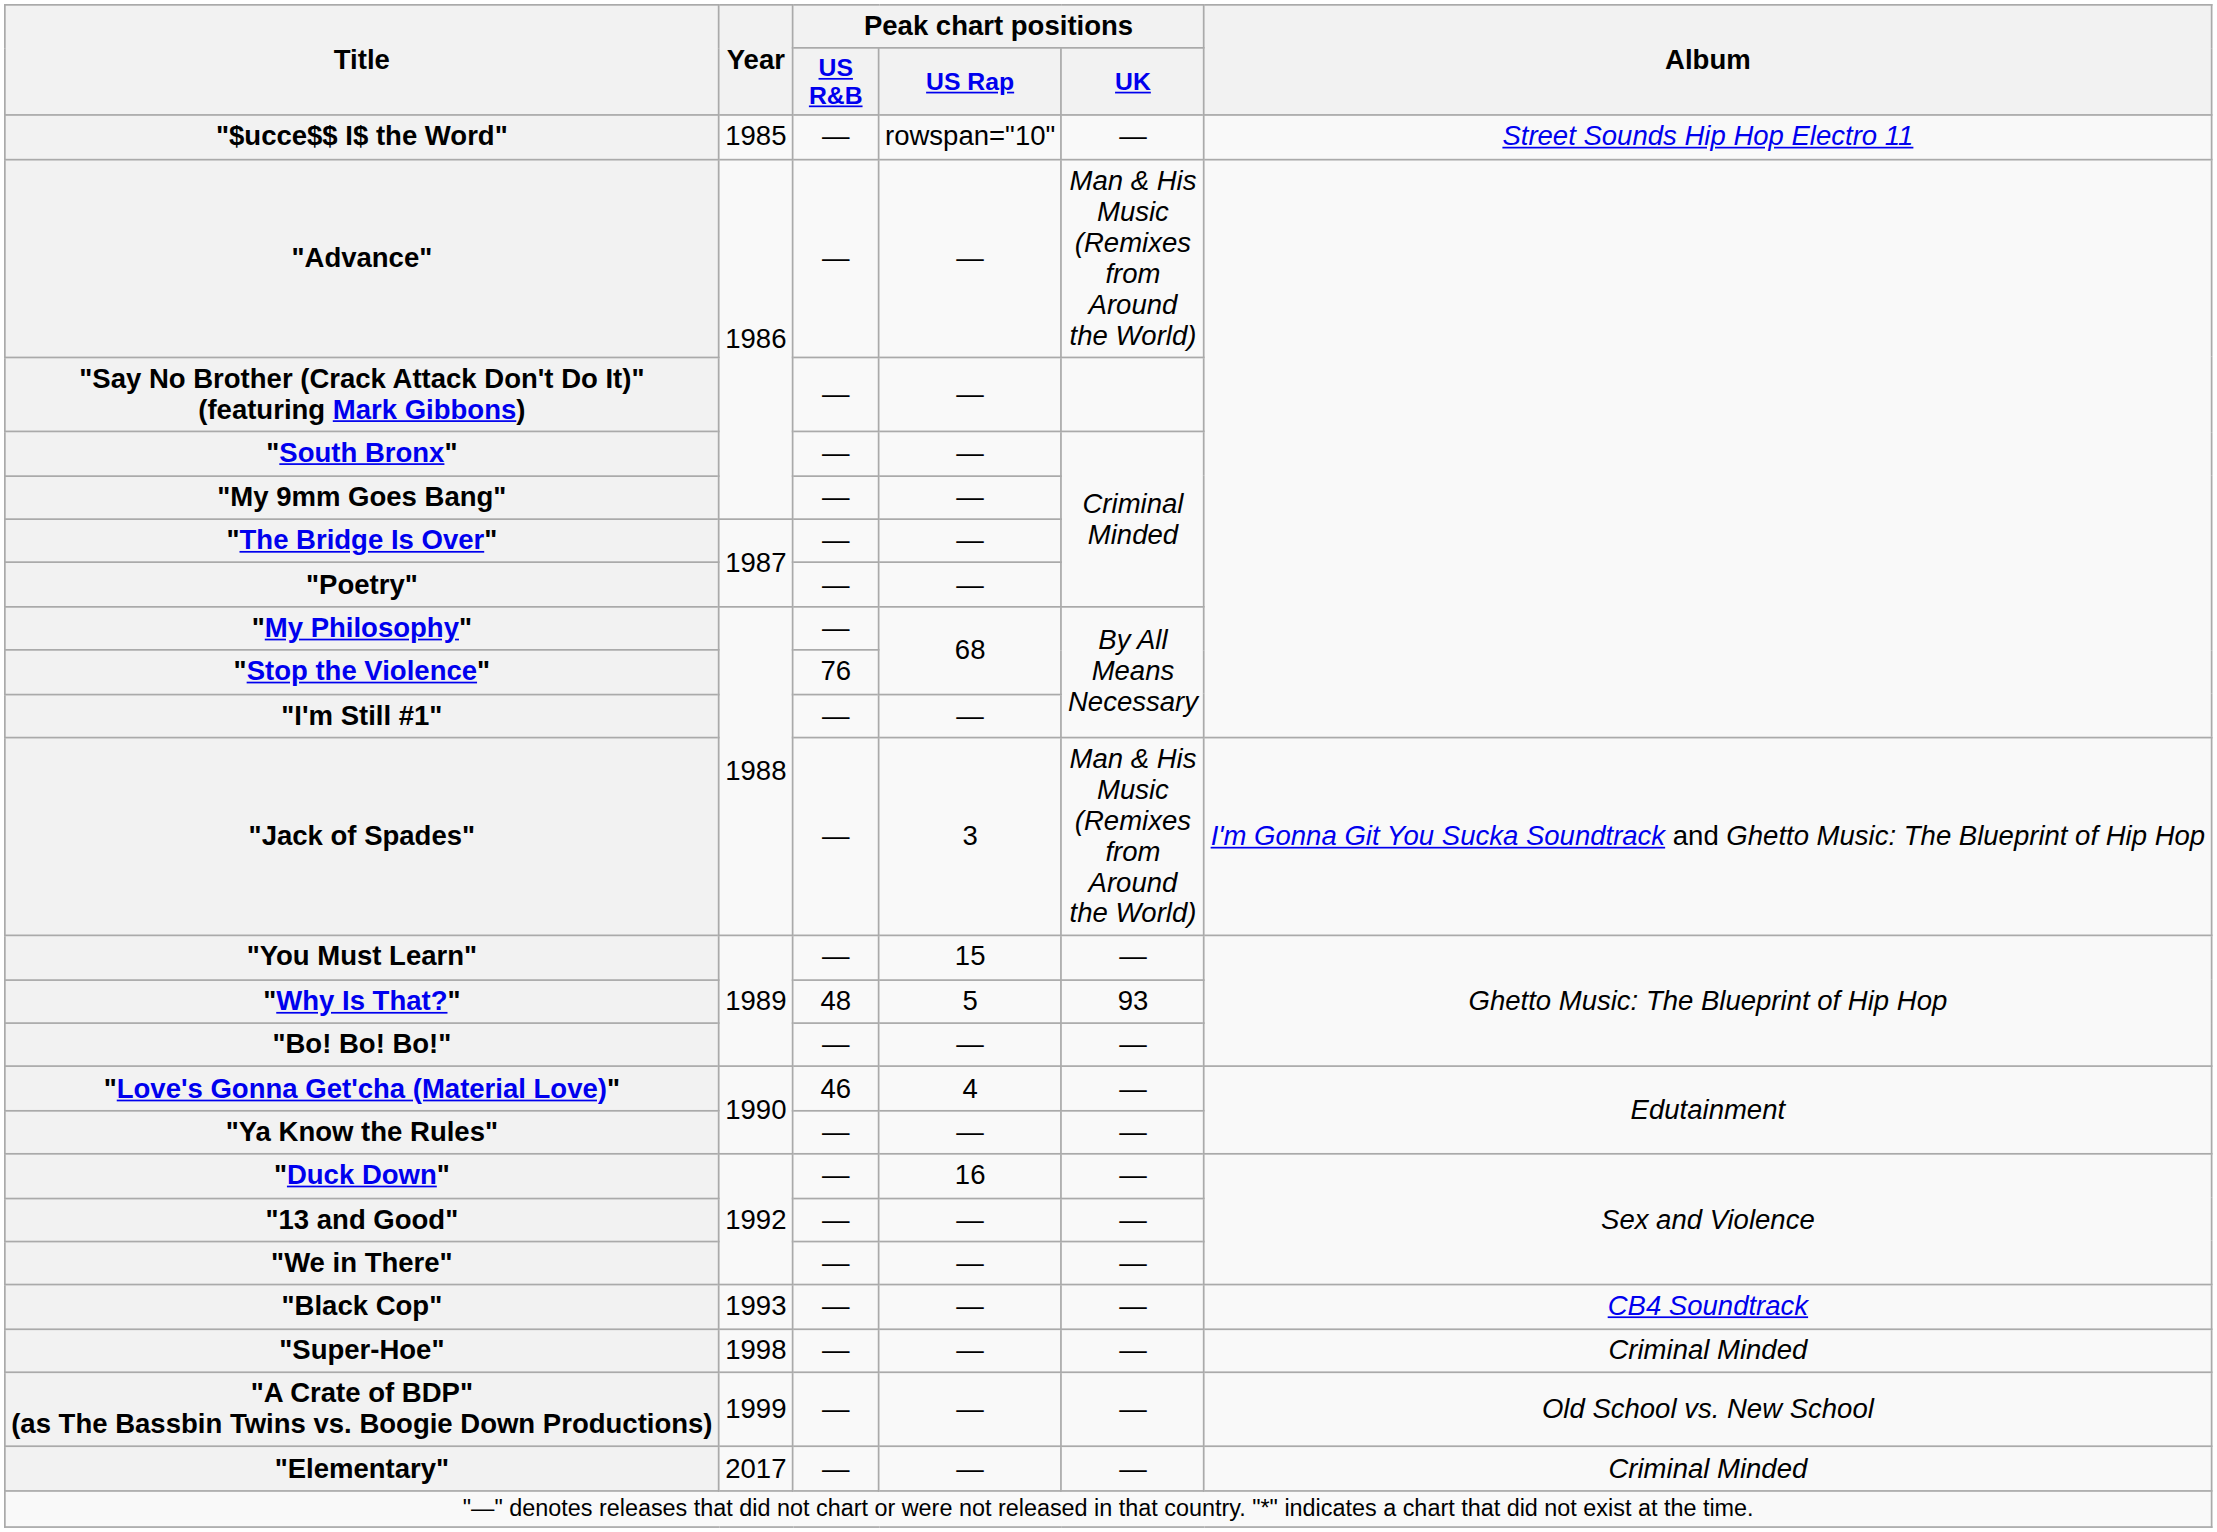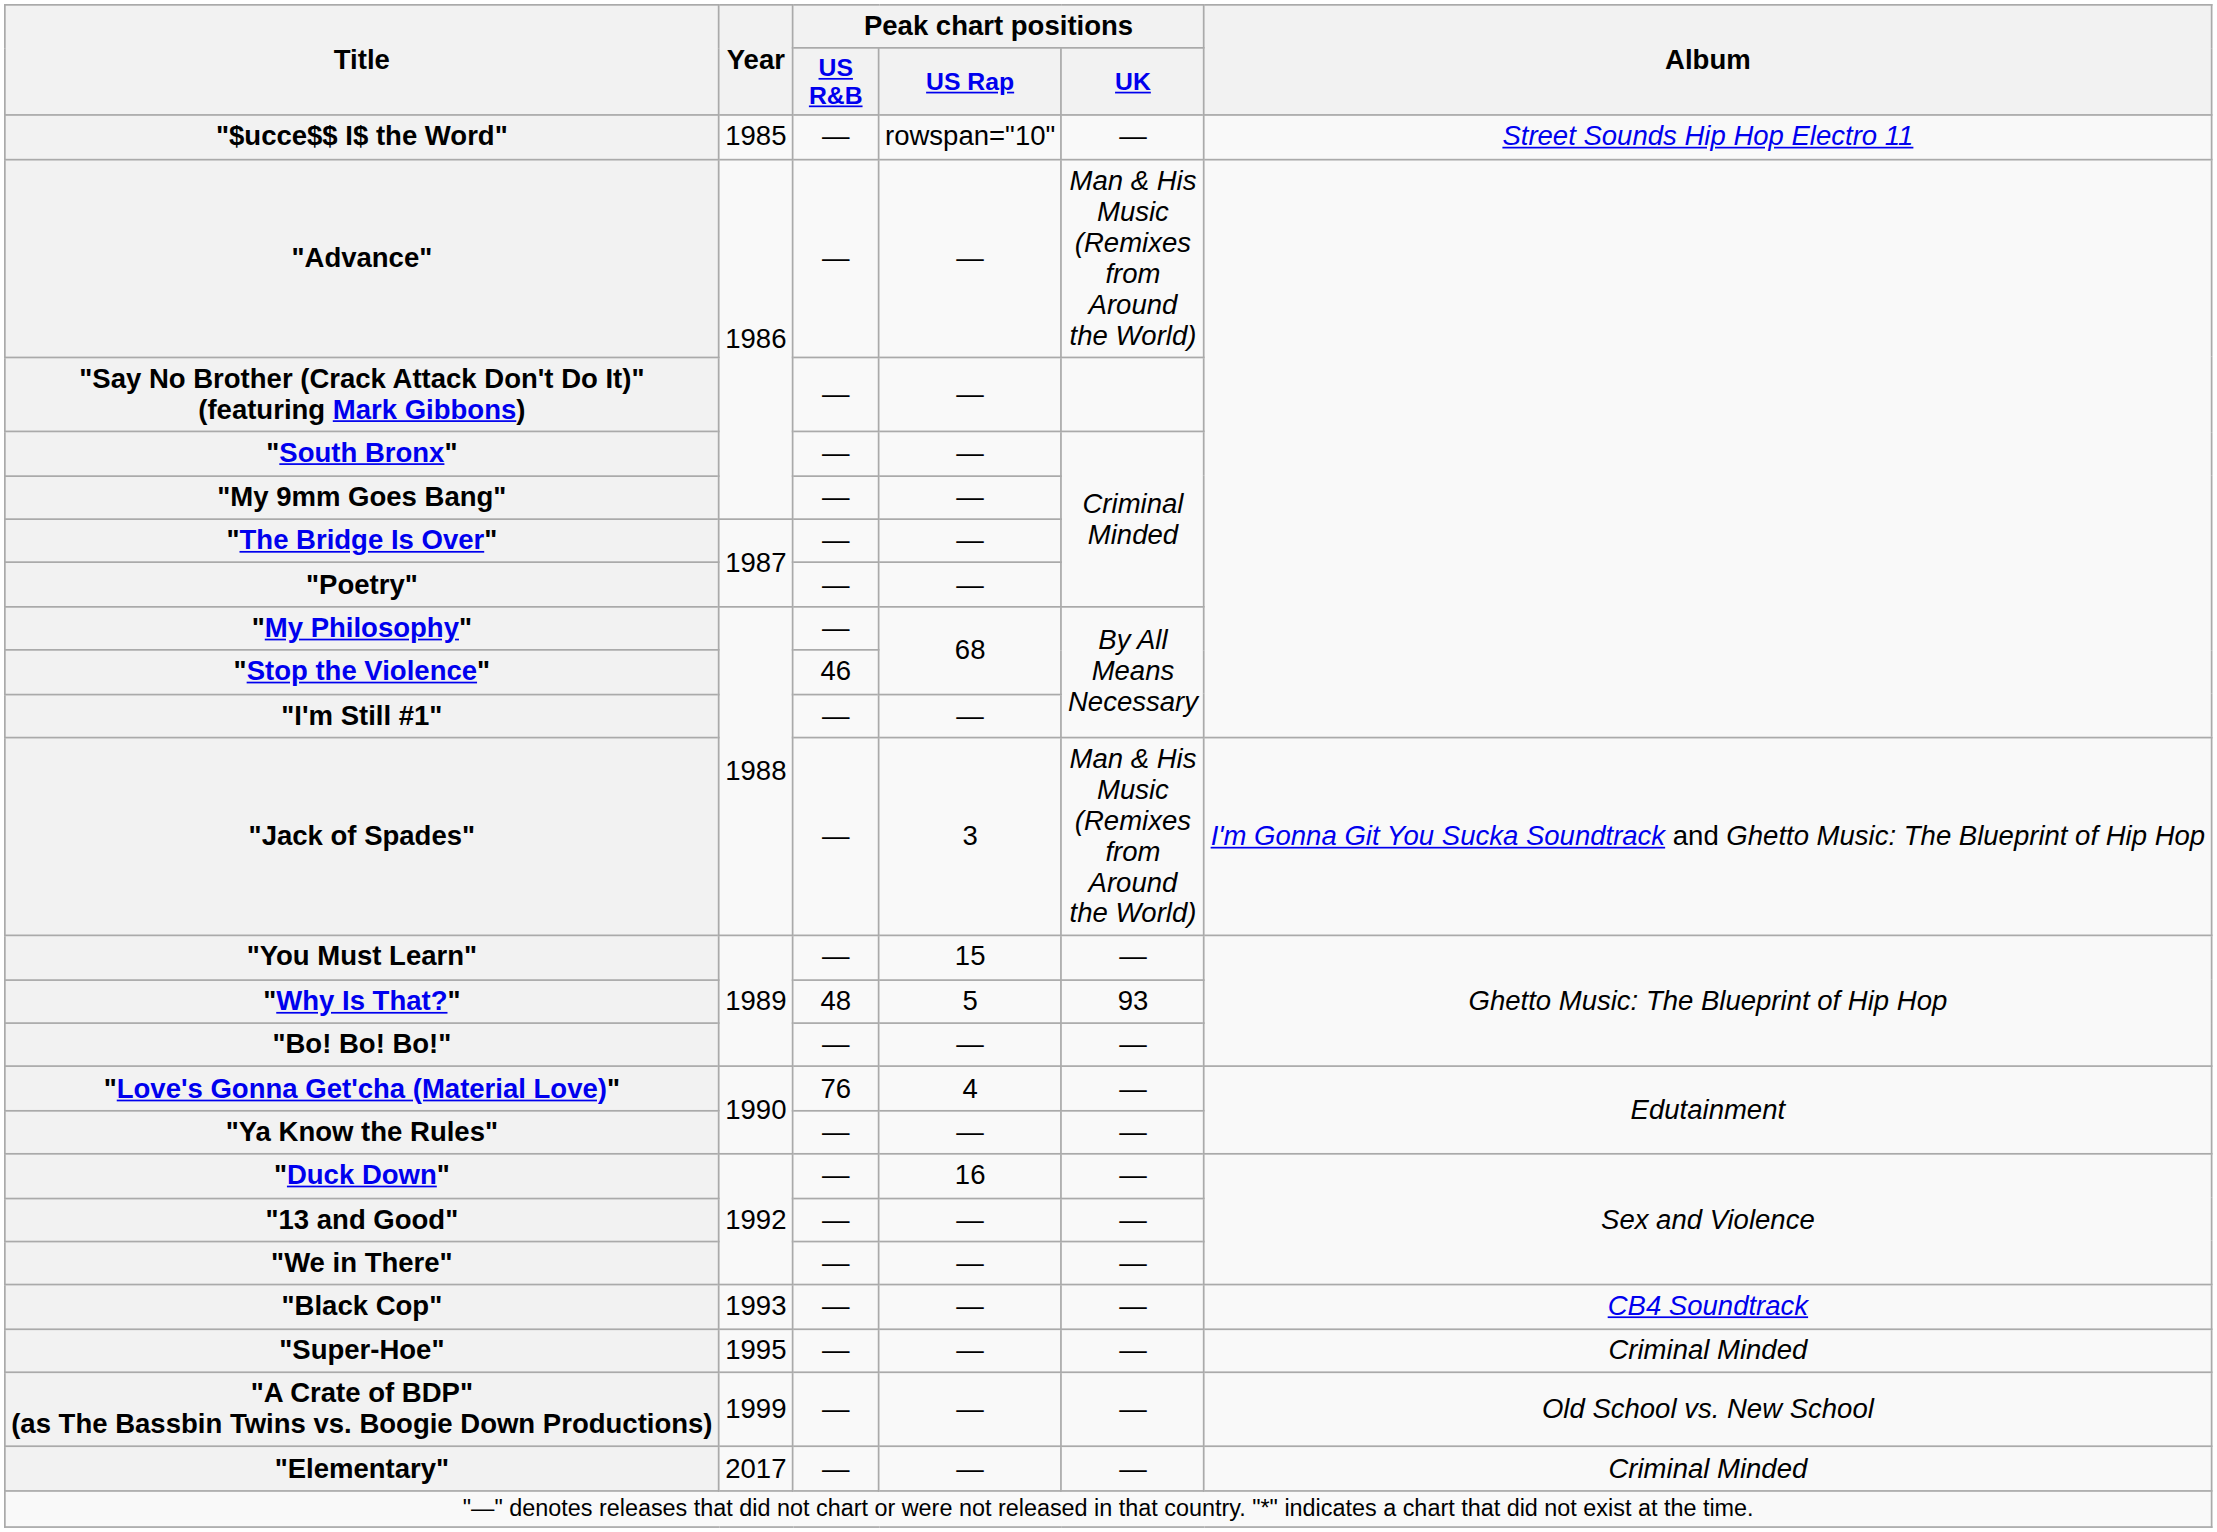(836, 671) 76 -> (836, 671) 46
(836, 1088) 46 -> (836, 1088) 76
(756, 1350) 1998 -> (756, 1350) 1995
